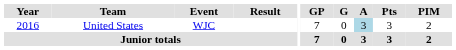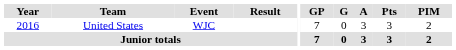(363, 25) lightblue background -> (363, 25) no background
